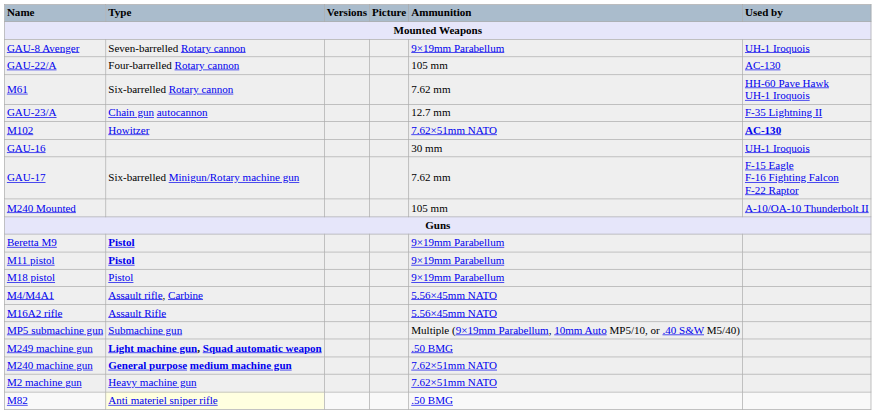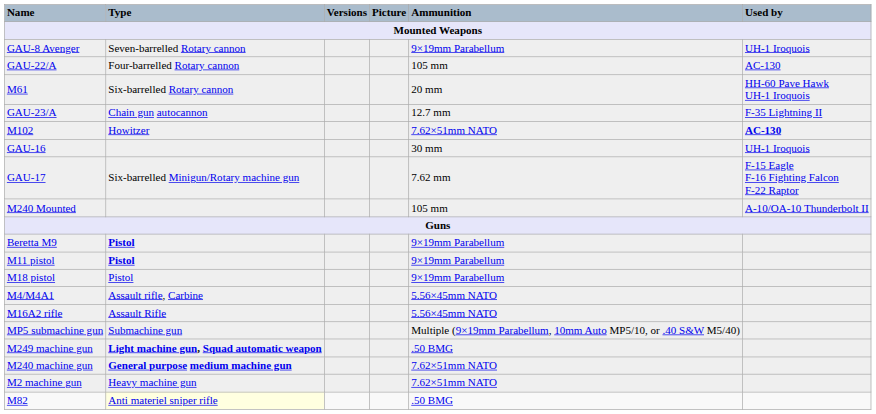(431, 89) 7.62 mm -> (427, 89) 20 mm
